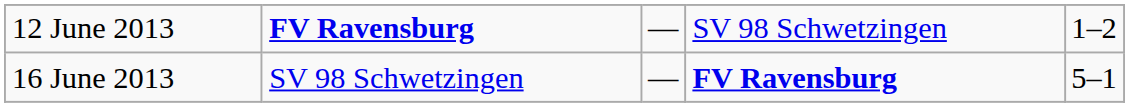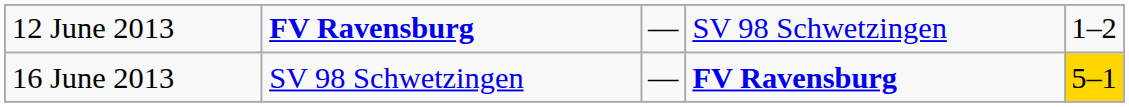(1094, 76) no background -> (1094, 76) gold background
